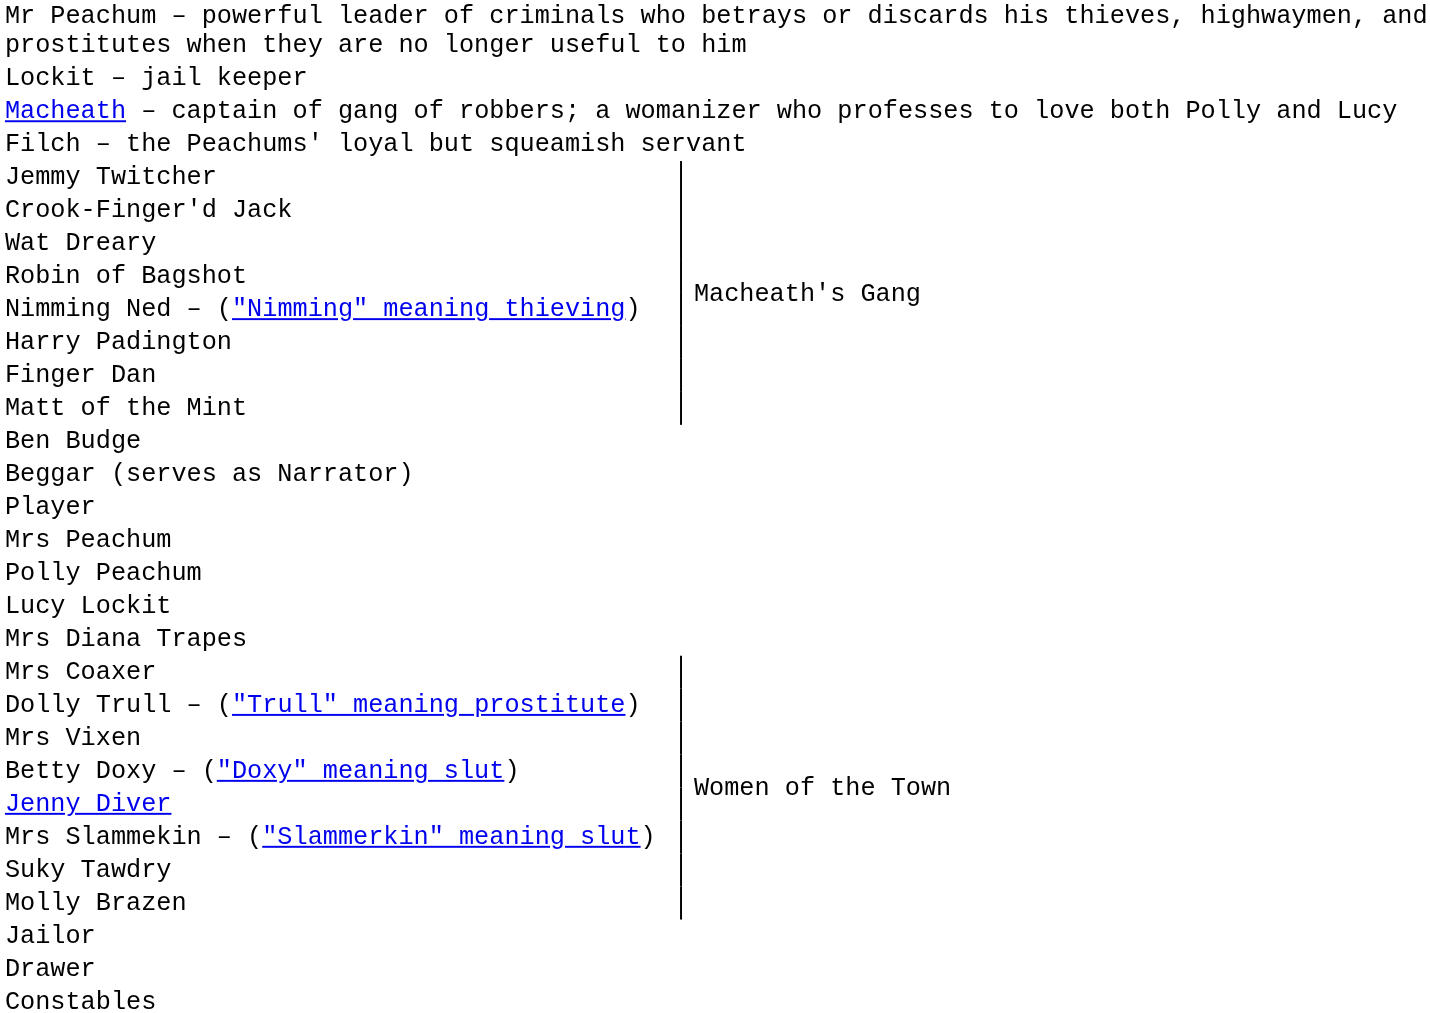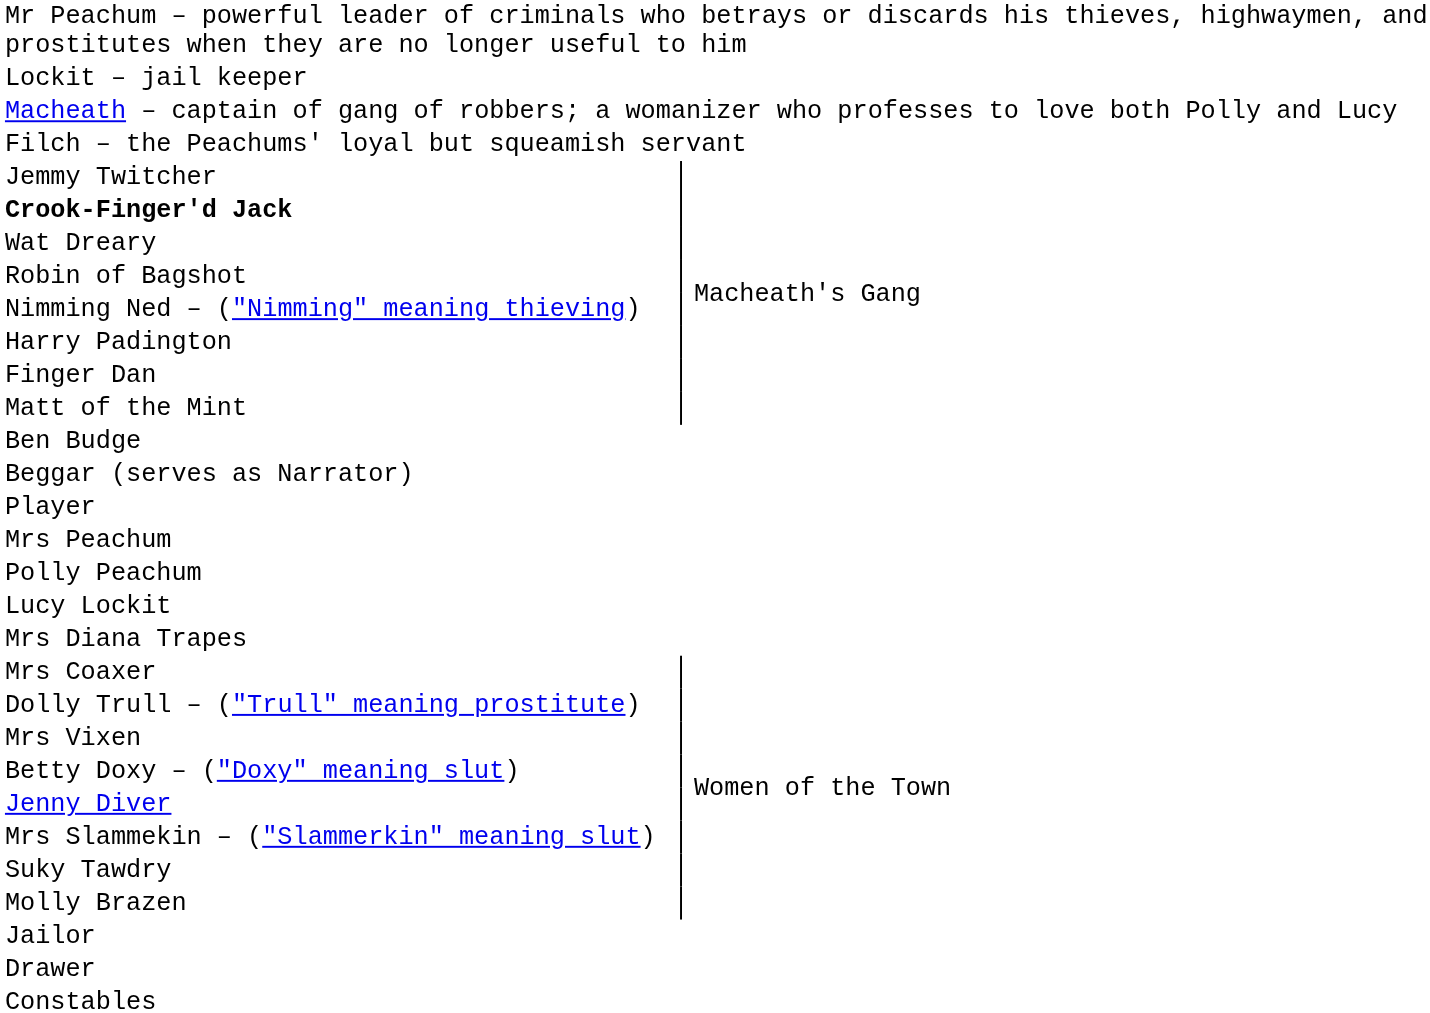(149, 210) normal -> (149, 210) bold
